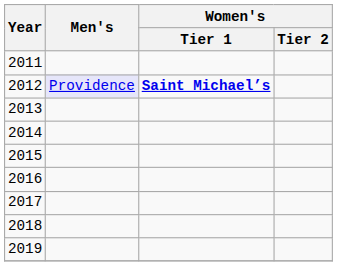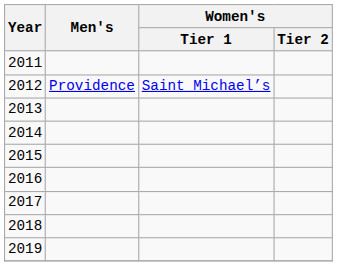(92, 86) lavender background -> (92, 86) no background
(206, 86) bold -> (206, 86) normal
